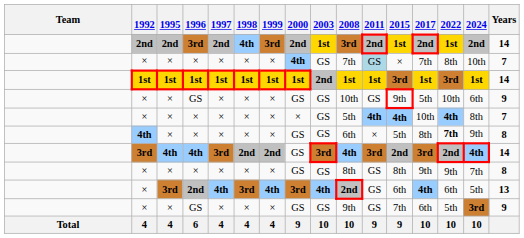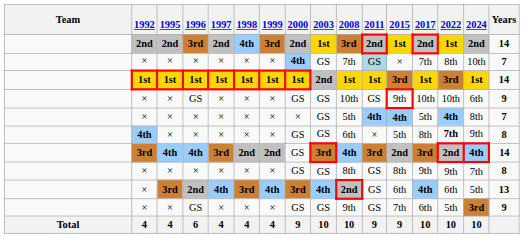(426, 99) 5th -> (426, 99) 10th
(425, 117) 10th -> (425, 117) 5th
